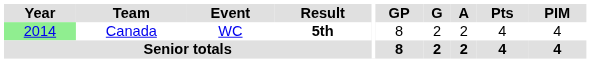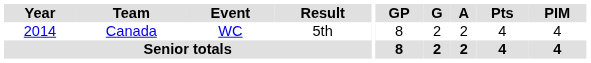(40, 31) lightgreen background -> (40, 31) no background
(323, 31) bold -> (323, 31) normal
